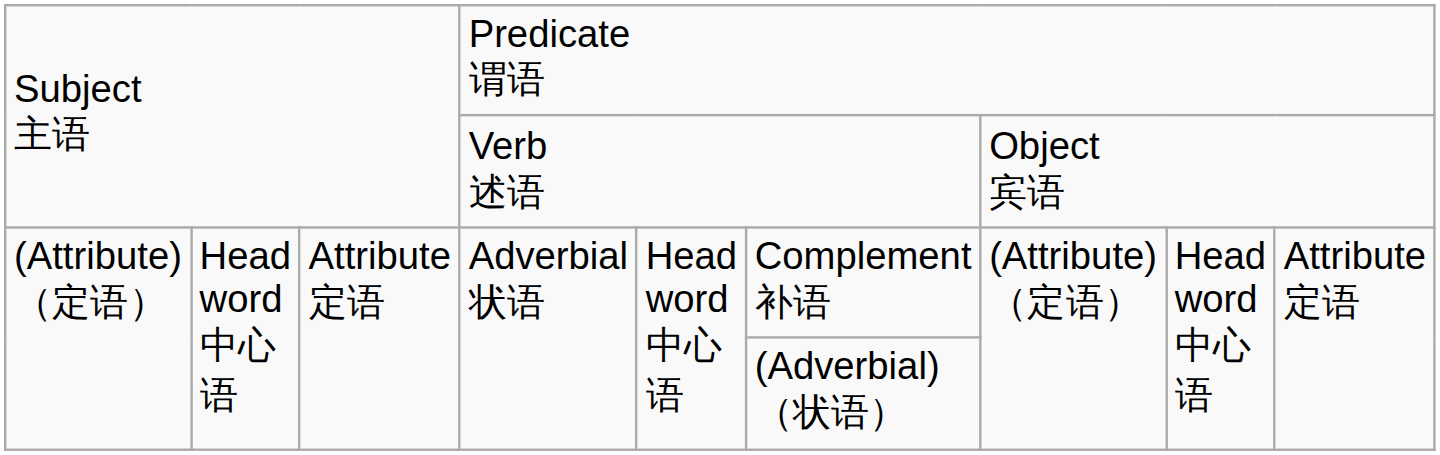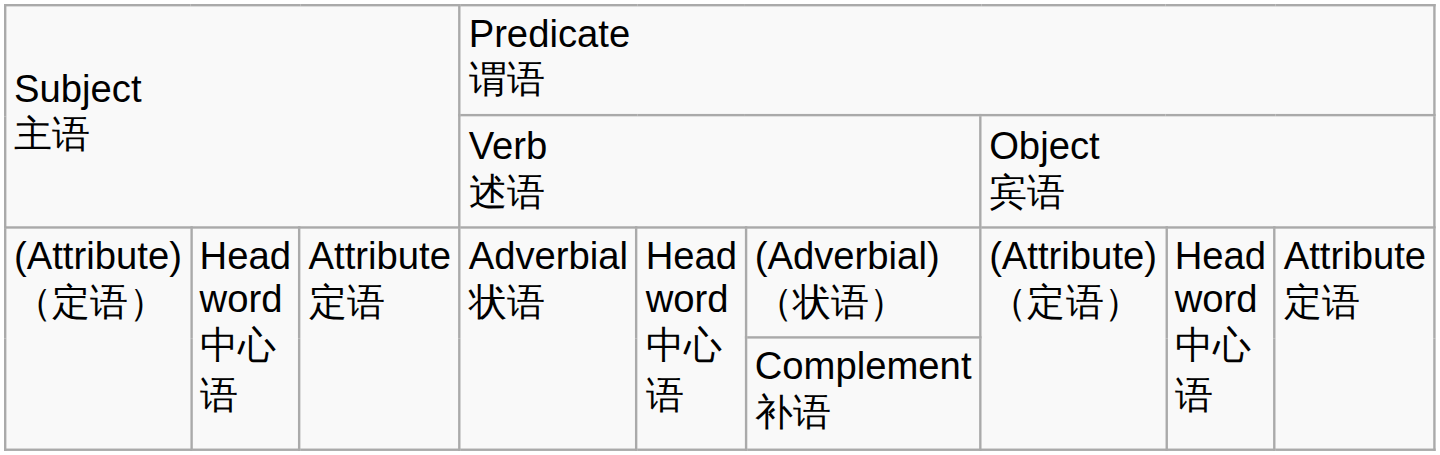(863, 279) Complement 补语 -> (847, 279) (Adverbial) （状语）
(847, 390) (Adverbial) （状语） -> (863, 390) Complement 补语
